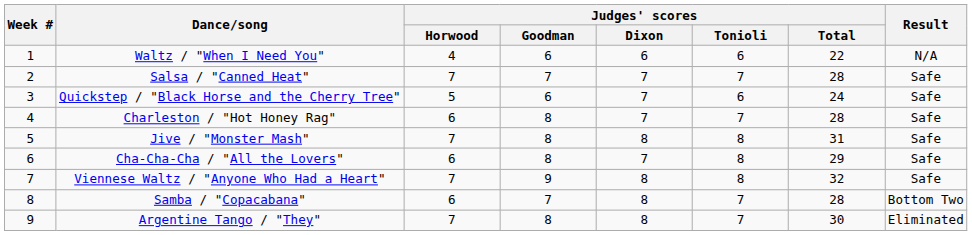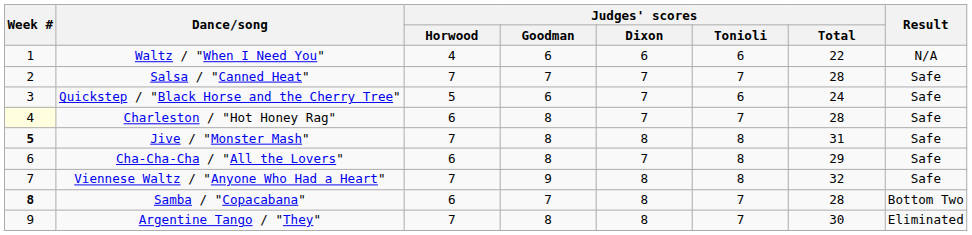(30, 118) no background -> (30, 118) lightyellow background
(30, 138) normal -> (30, 138) bold
(30, 200) normal -> (30, 200) bold
